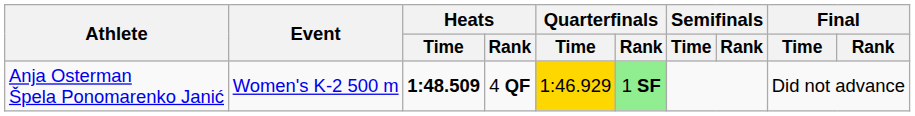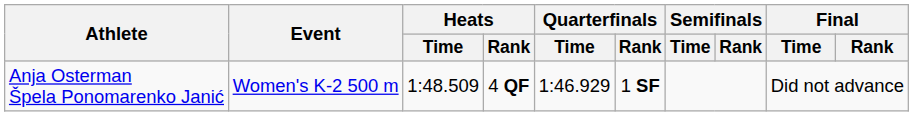(444, 86) bold -> (443, 86) normal
(576, 86) gold background -> (574, 86) no background
(641, 86) lightgreen background -> (640, 86) no background
